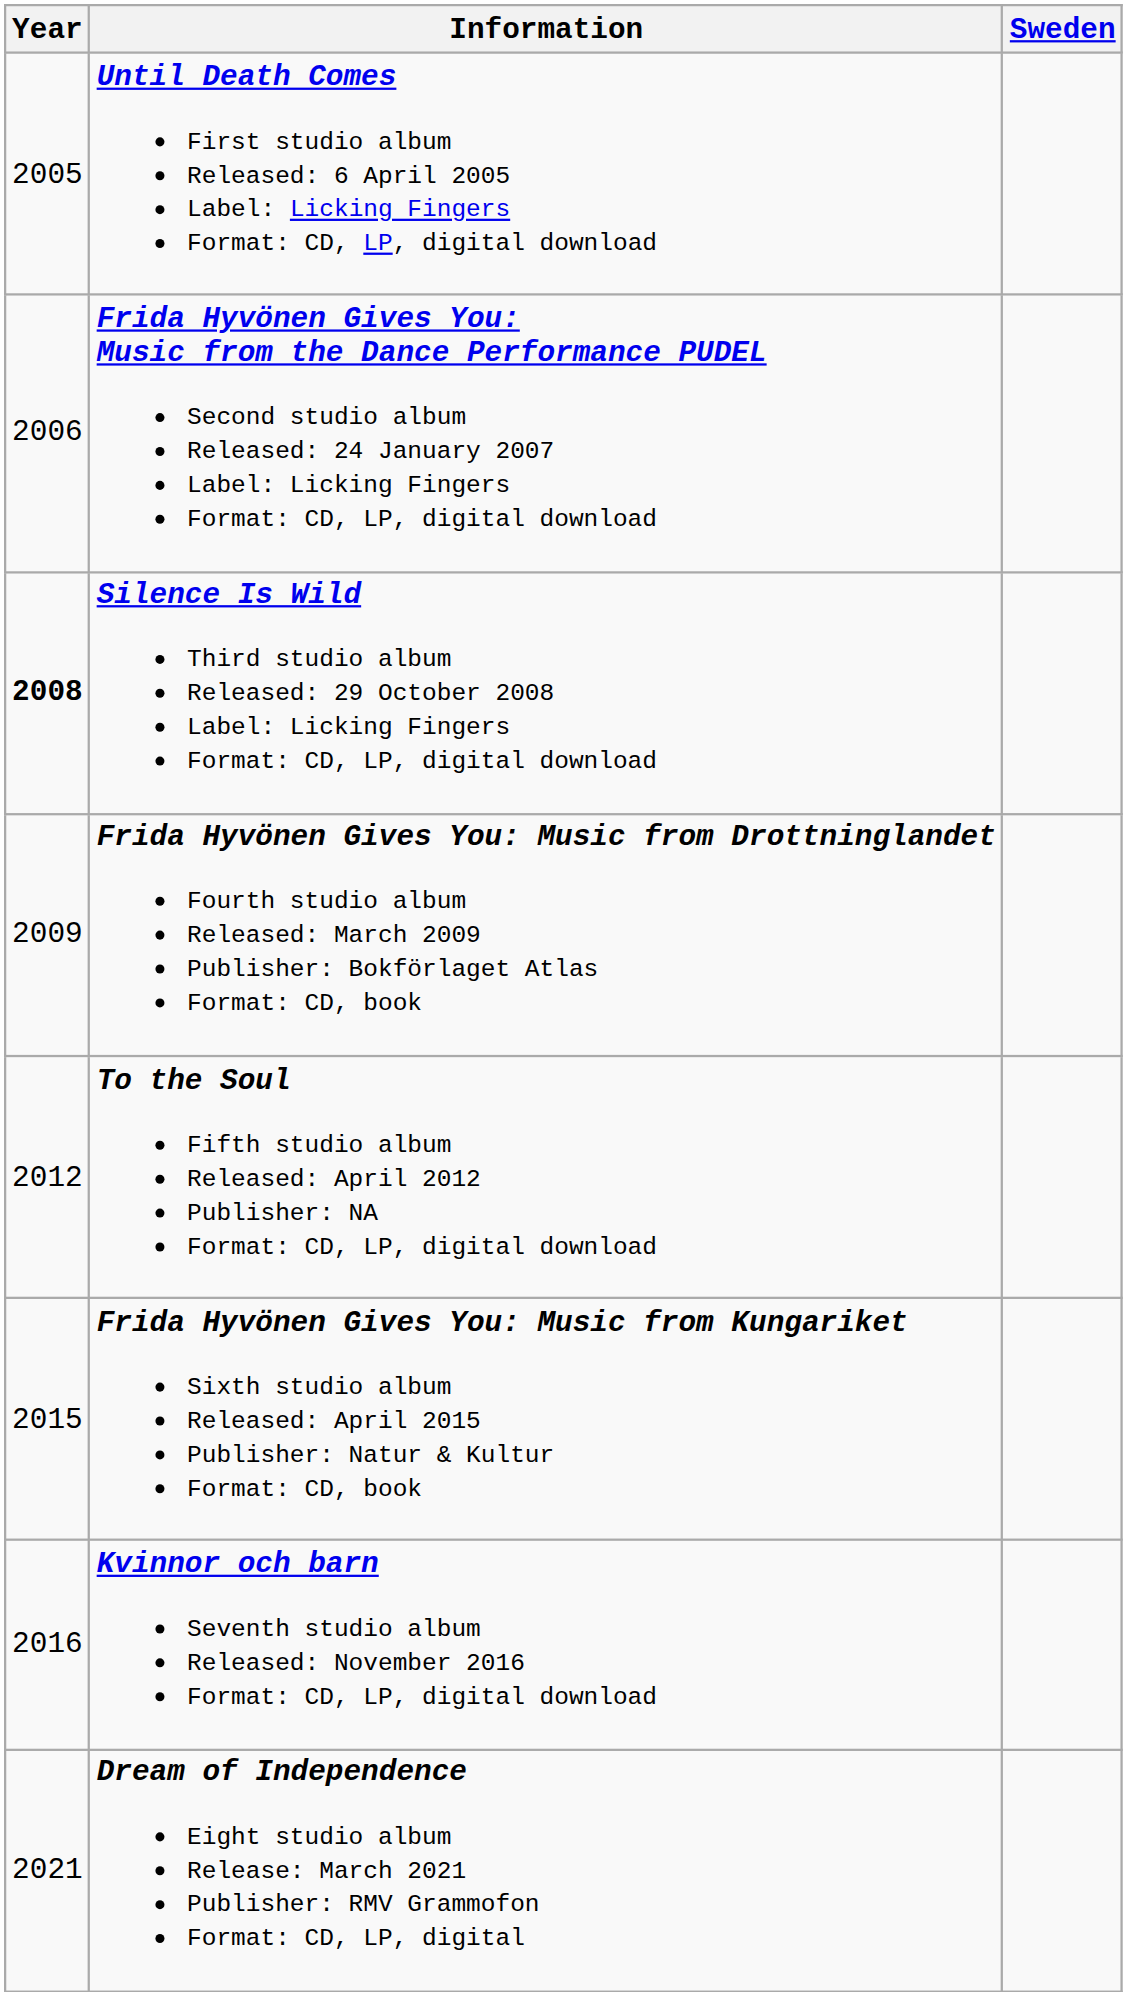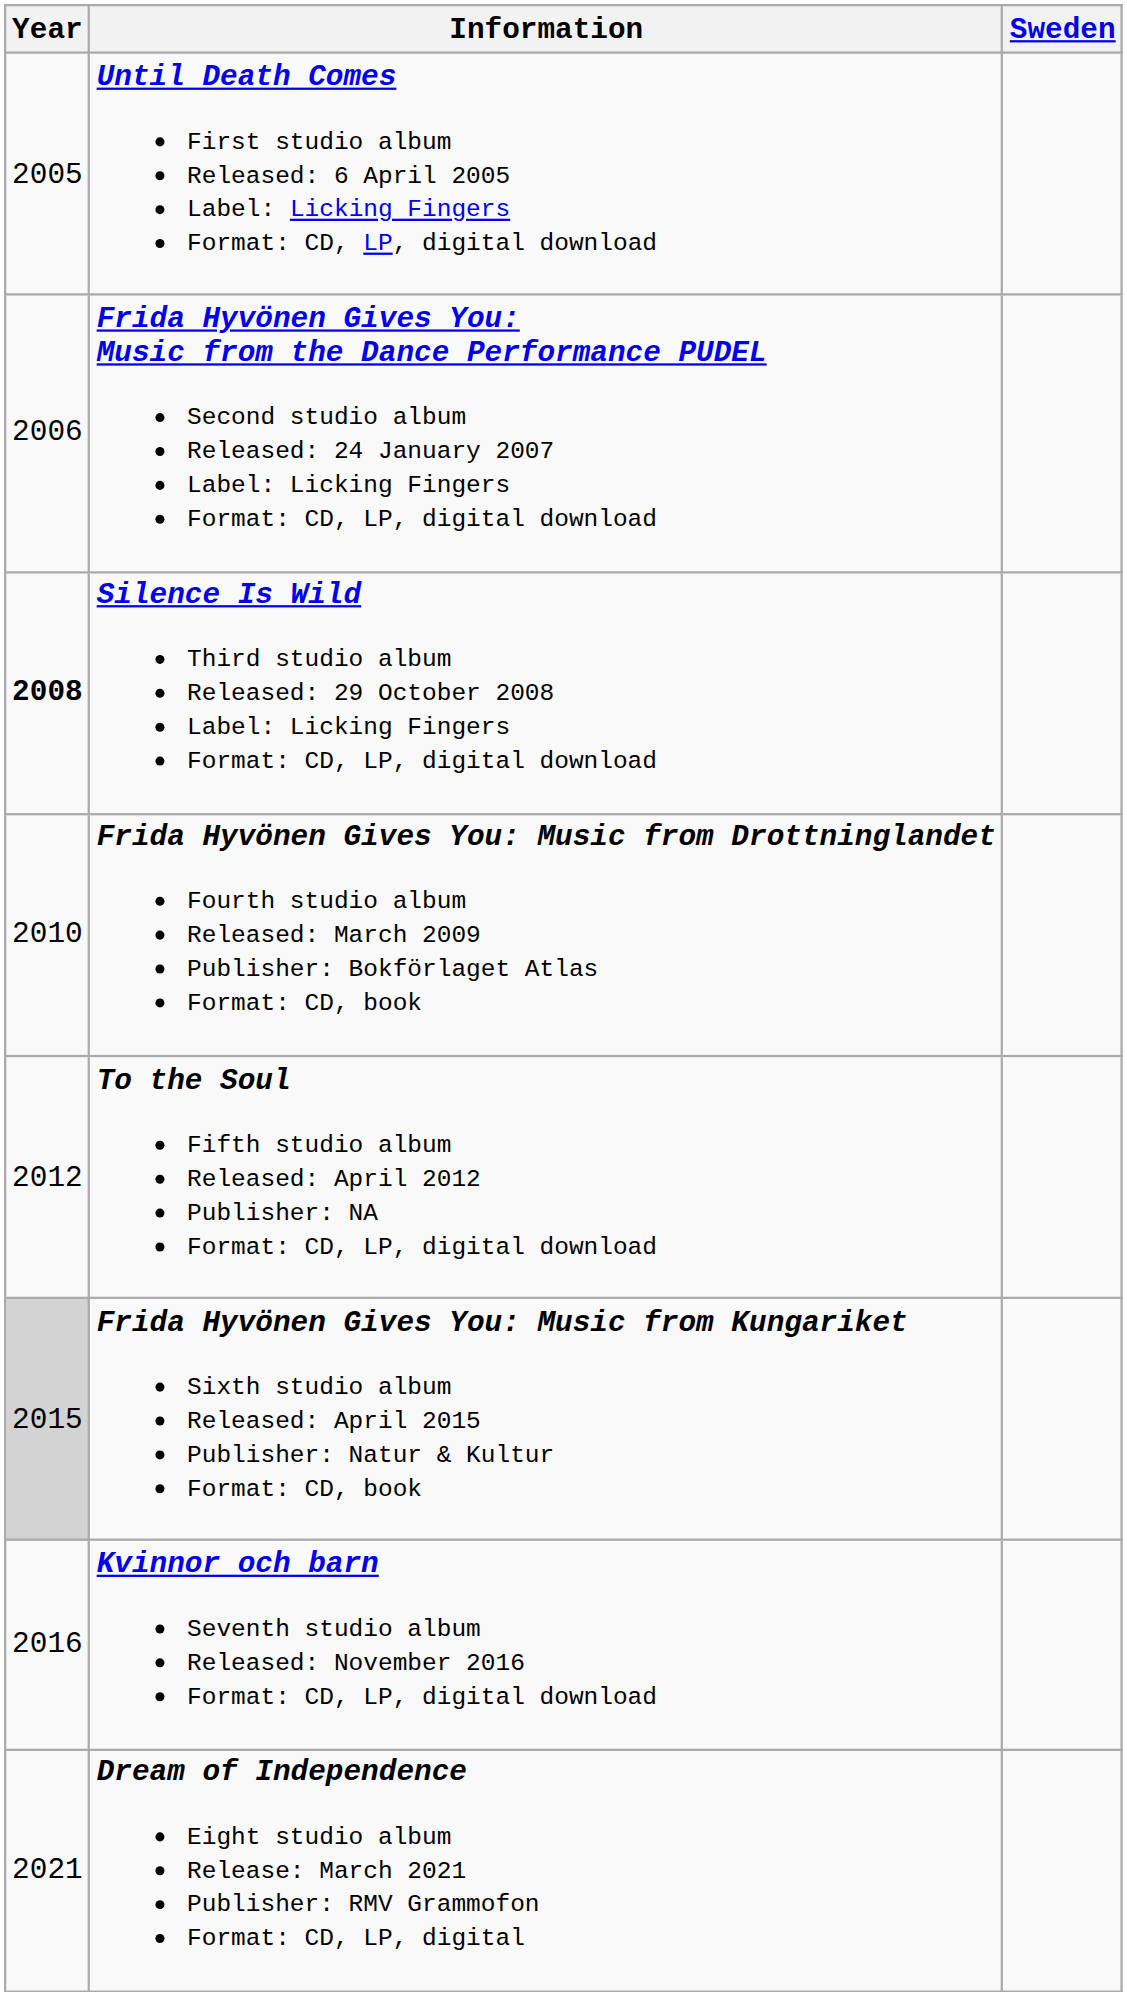(47, 935) 2009 -> (47, 935) 2010
(47, 1419) no background -> (47, 1419) lightgrey background
